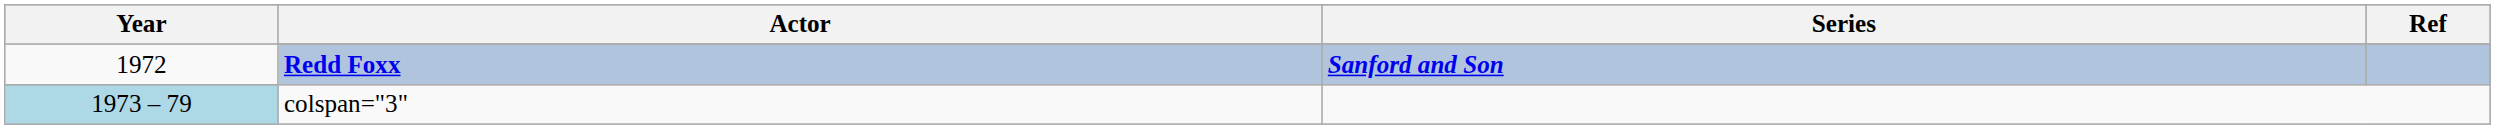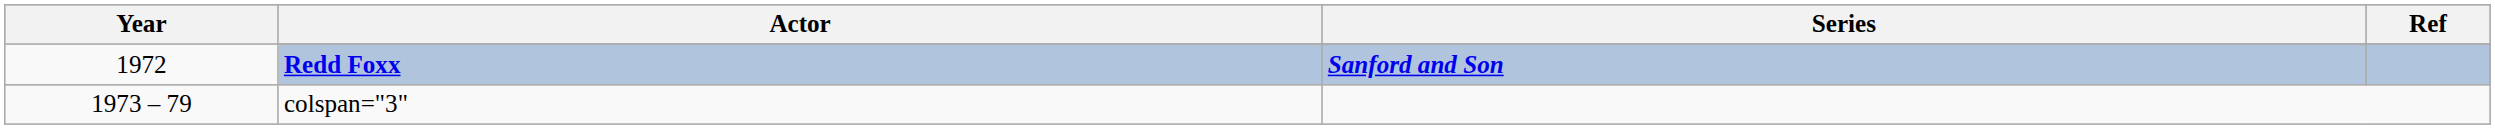(141, 104) lightblue background -> (141, 104) no background
